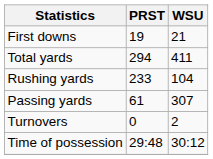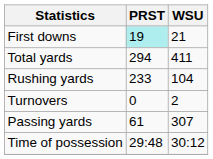(136, 36) no background -> (136, 36) paleturquoise background
rows swapped: (50, 100) <-> (38, 122)
